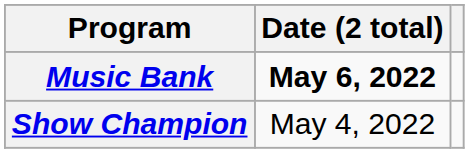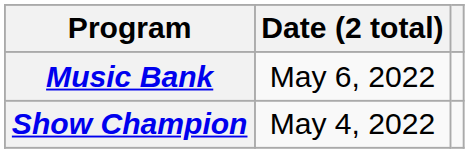(352, 76) bold -> (352, 76) normal
